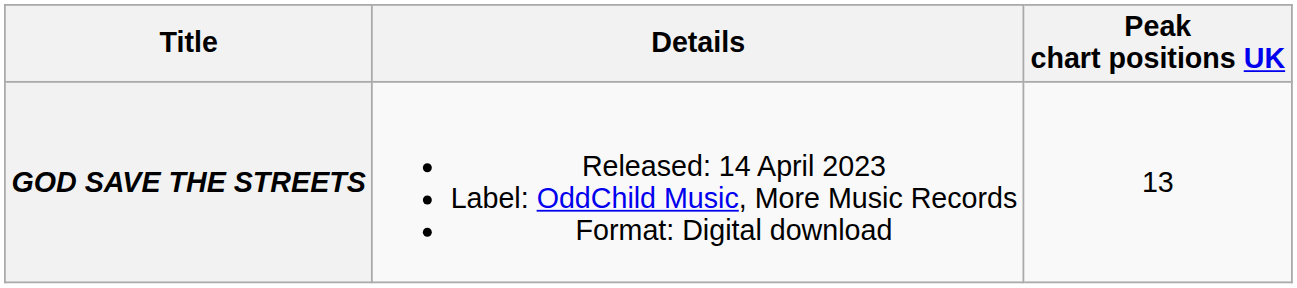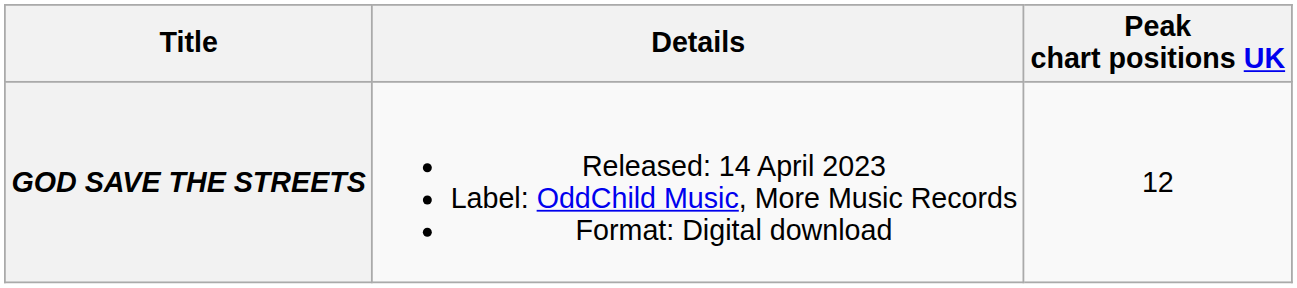(1158, 181) 13 -> (1158, 181) 12
